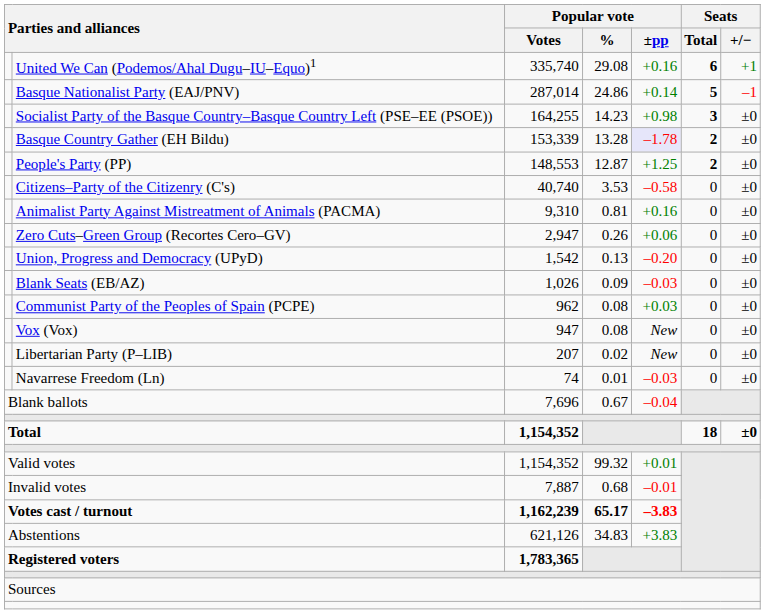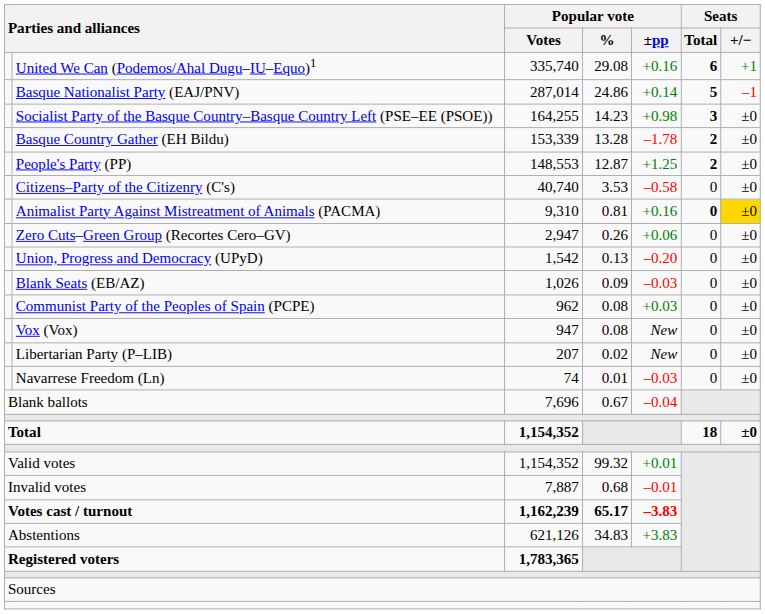(660, 139) lavender background -> (660, 139) no background
(713, 211) normal -> (713, 211) bold
(749, 211) no background -> (749, 211) gold background
